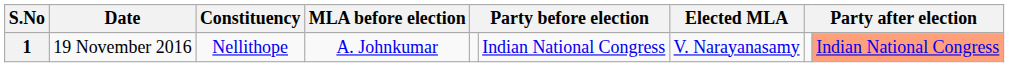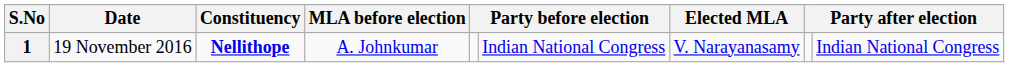(250, 47) normal -> (250, 47) bold
(908, 47) lightsalmon background -> (908, 47) no background
